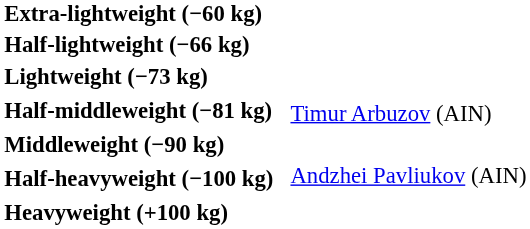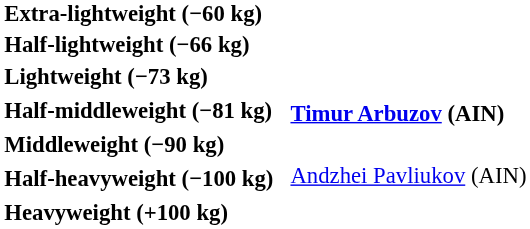(391, 113) normal -> (397, 113) bold
